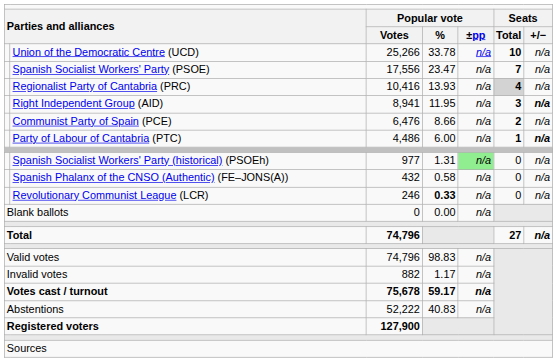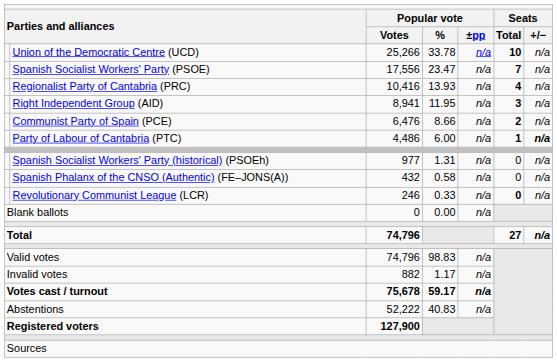(518, 87) lightgrey background -> (518, 87) no background
(542, 104) bold -> (543, 104) normal
(484, 161) lightgreen background -> (484, 161) no background
(445, 195) bold -> (445, 195) normal
(518, 195) normal -> (518, 195) bold
